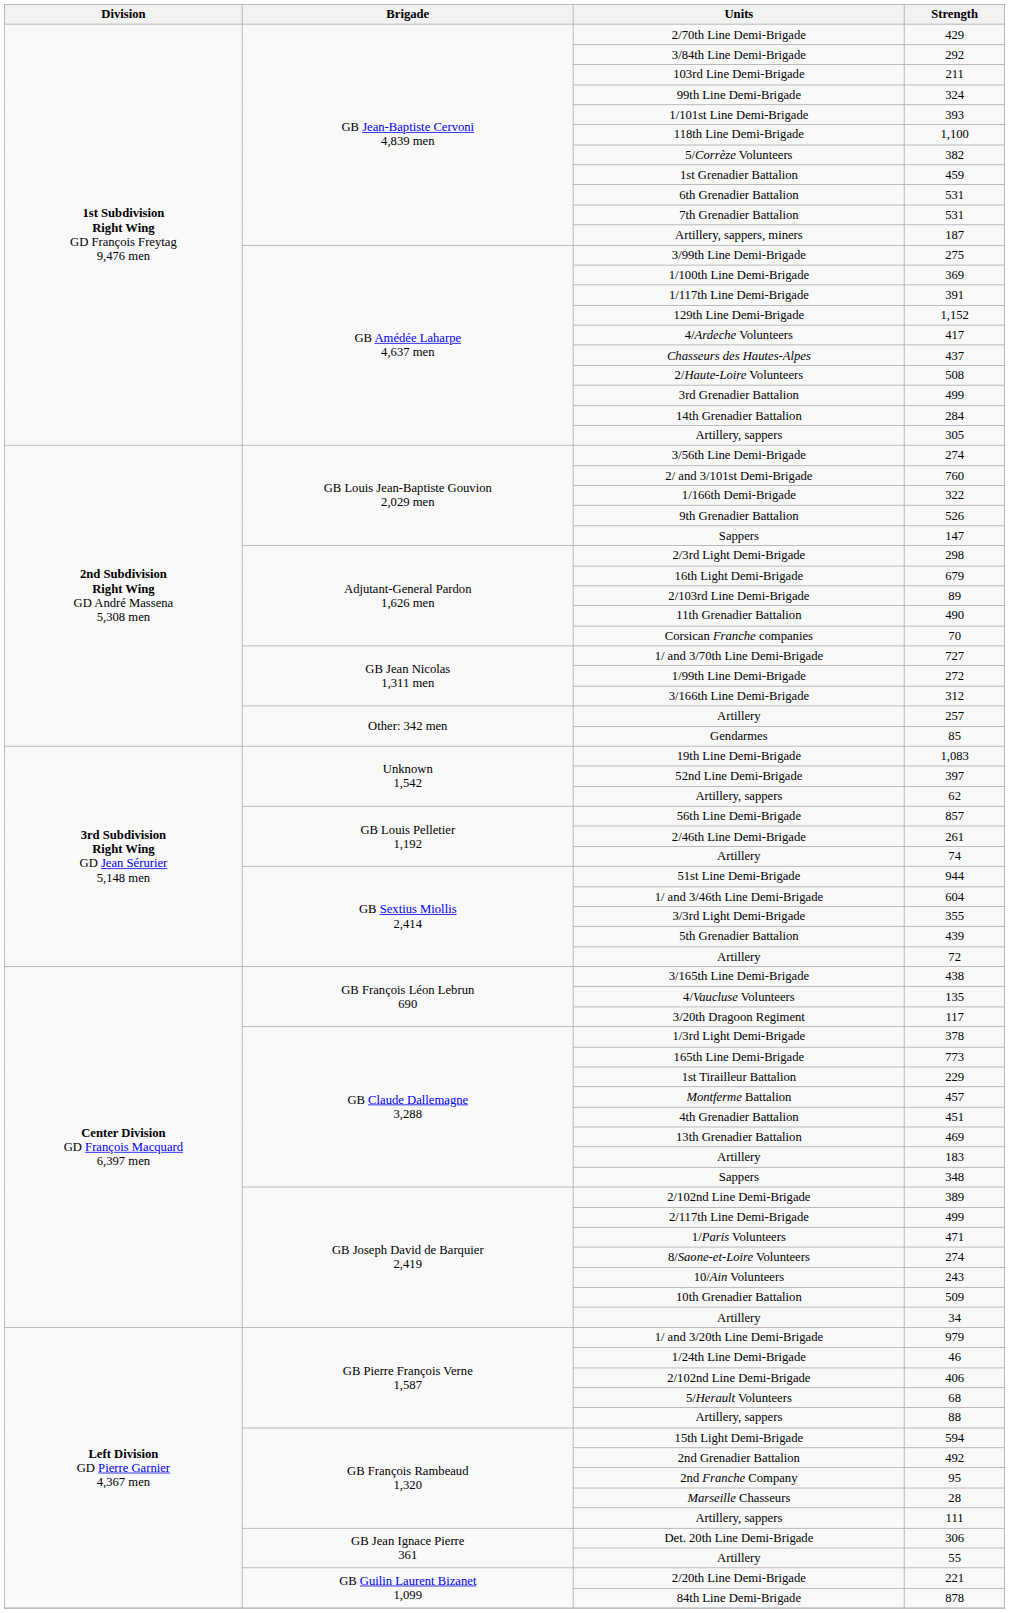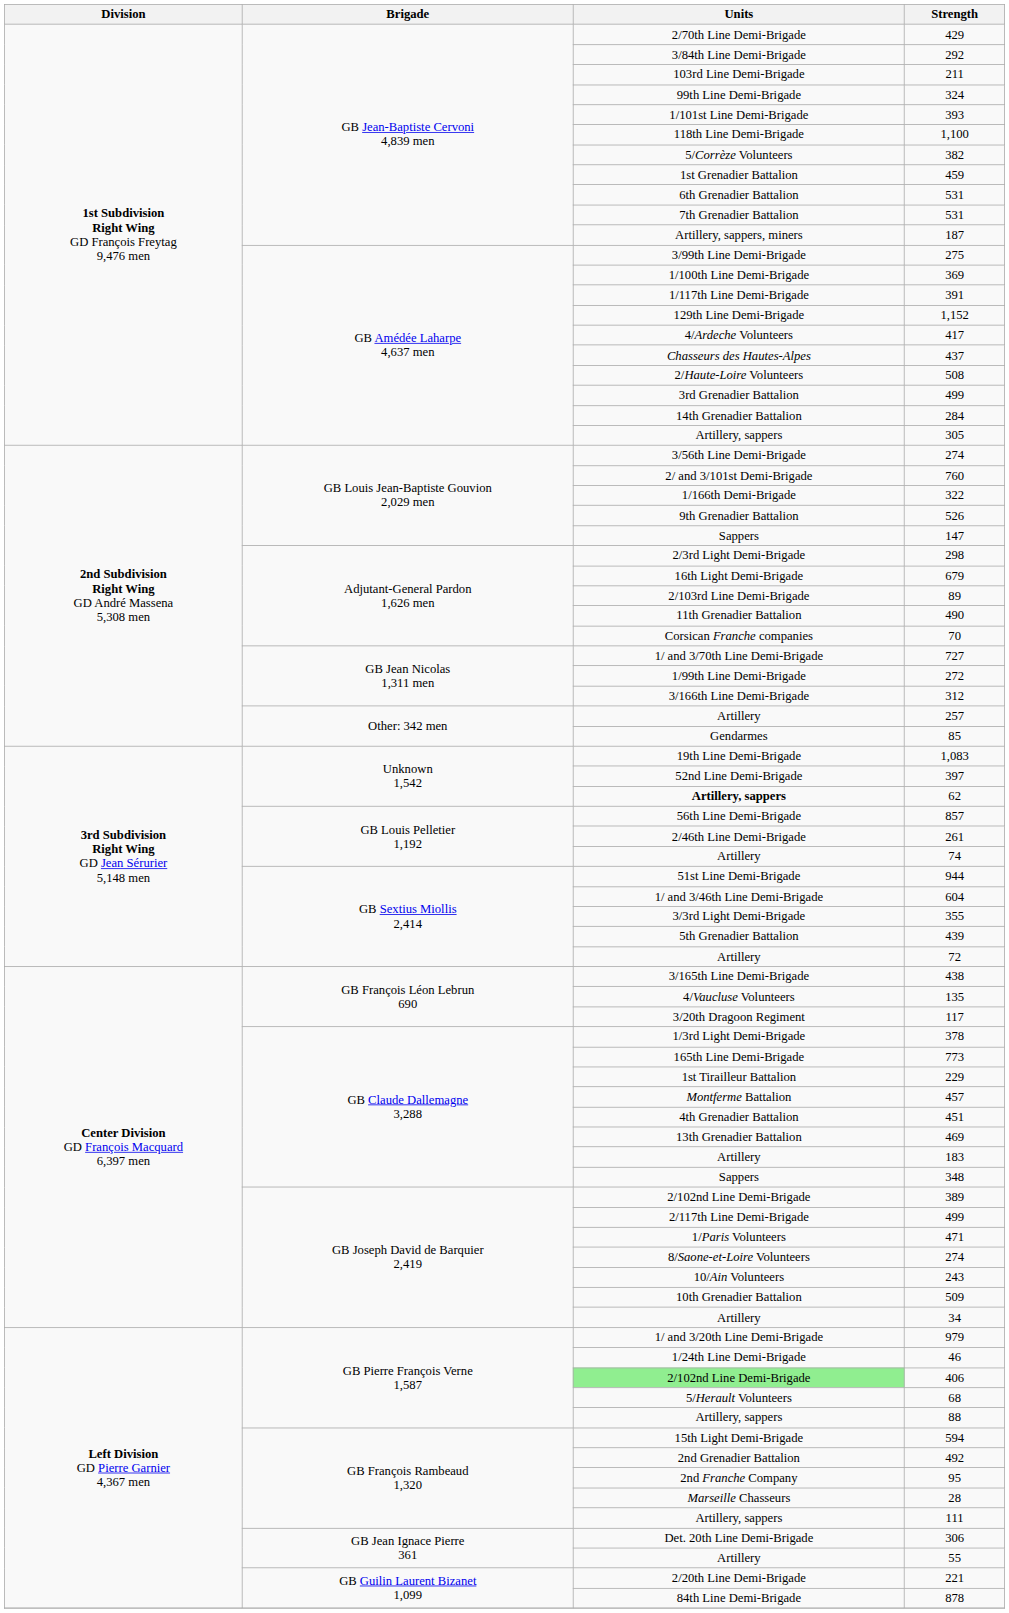(739, 796) normal -> (739, 796) bold
(739, 1377) no background -> (739, 1377) lightgreen background
